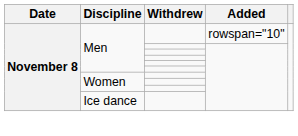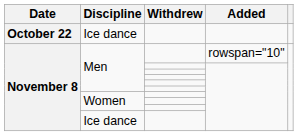+ row: (39, 33)
